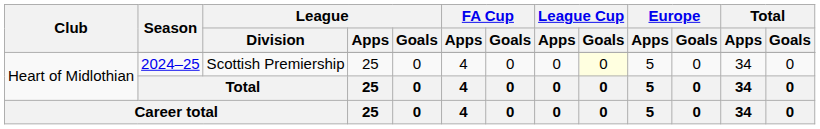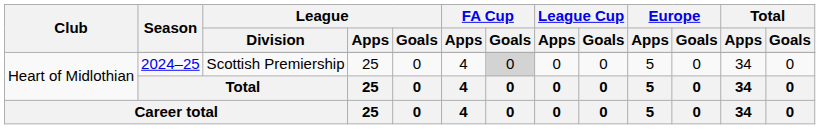(510, 64) no background -> (510, 64) lightgrey background
(603, 64) lightyellow background -> (603, 64) no background
